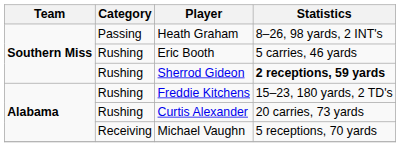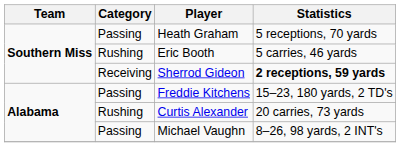(319, 34) 8–26, 98 yards, 2 INT's -> (316, 34) 5 receptions, 70 yards
(120, 73) Rushing -> (125, 73) Receiving
(120, 92) Rushing -> (120, 92) Passing
(125, 131) Receiving -> (120, 131) Passing
(316, 131) 5 receptions, 70 yards -> (319, 131) 8–26, 98 yards, 2 INT's
